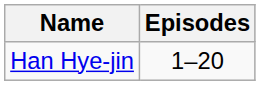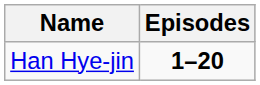(197, 60) normal -> (197, 60) bold
